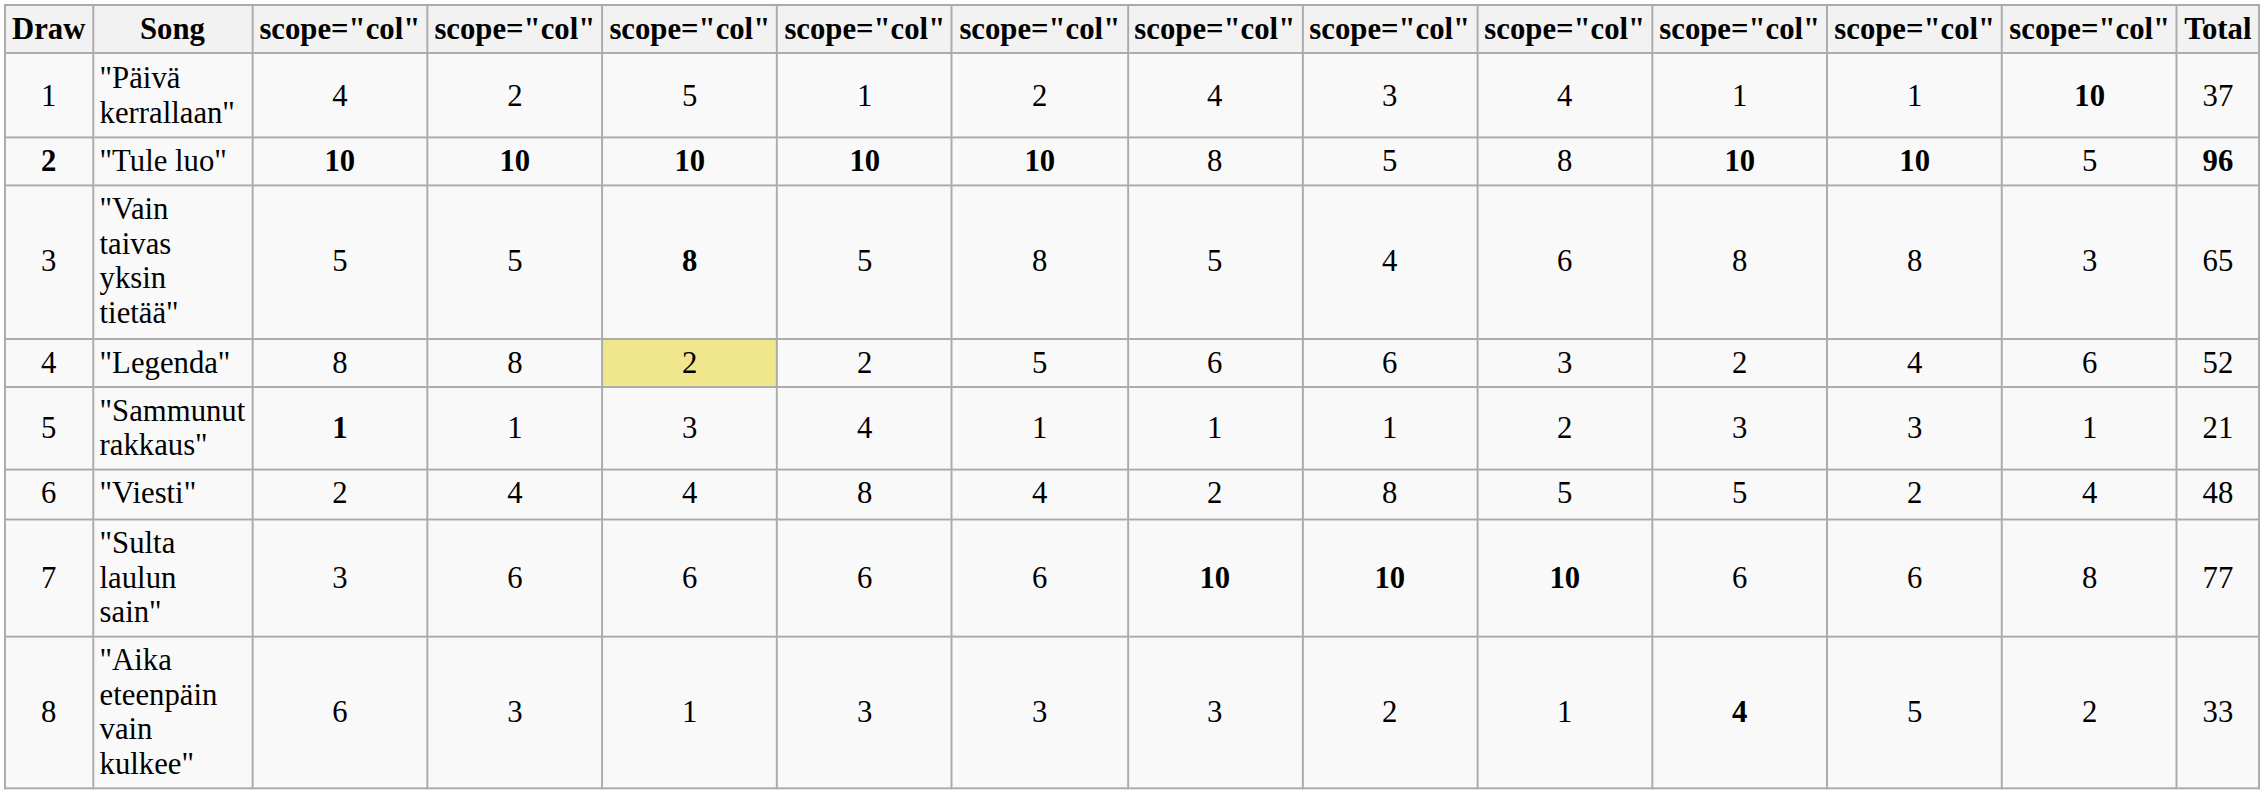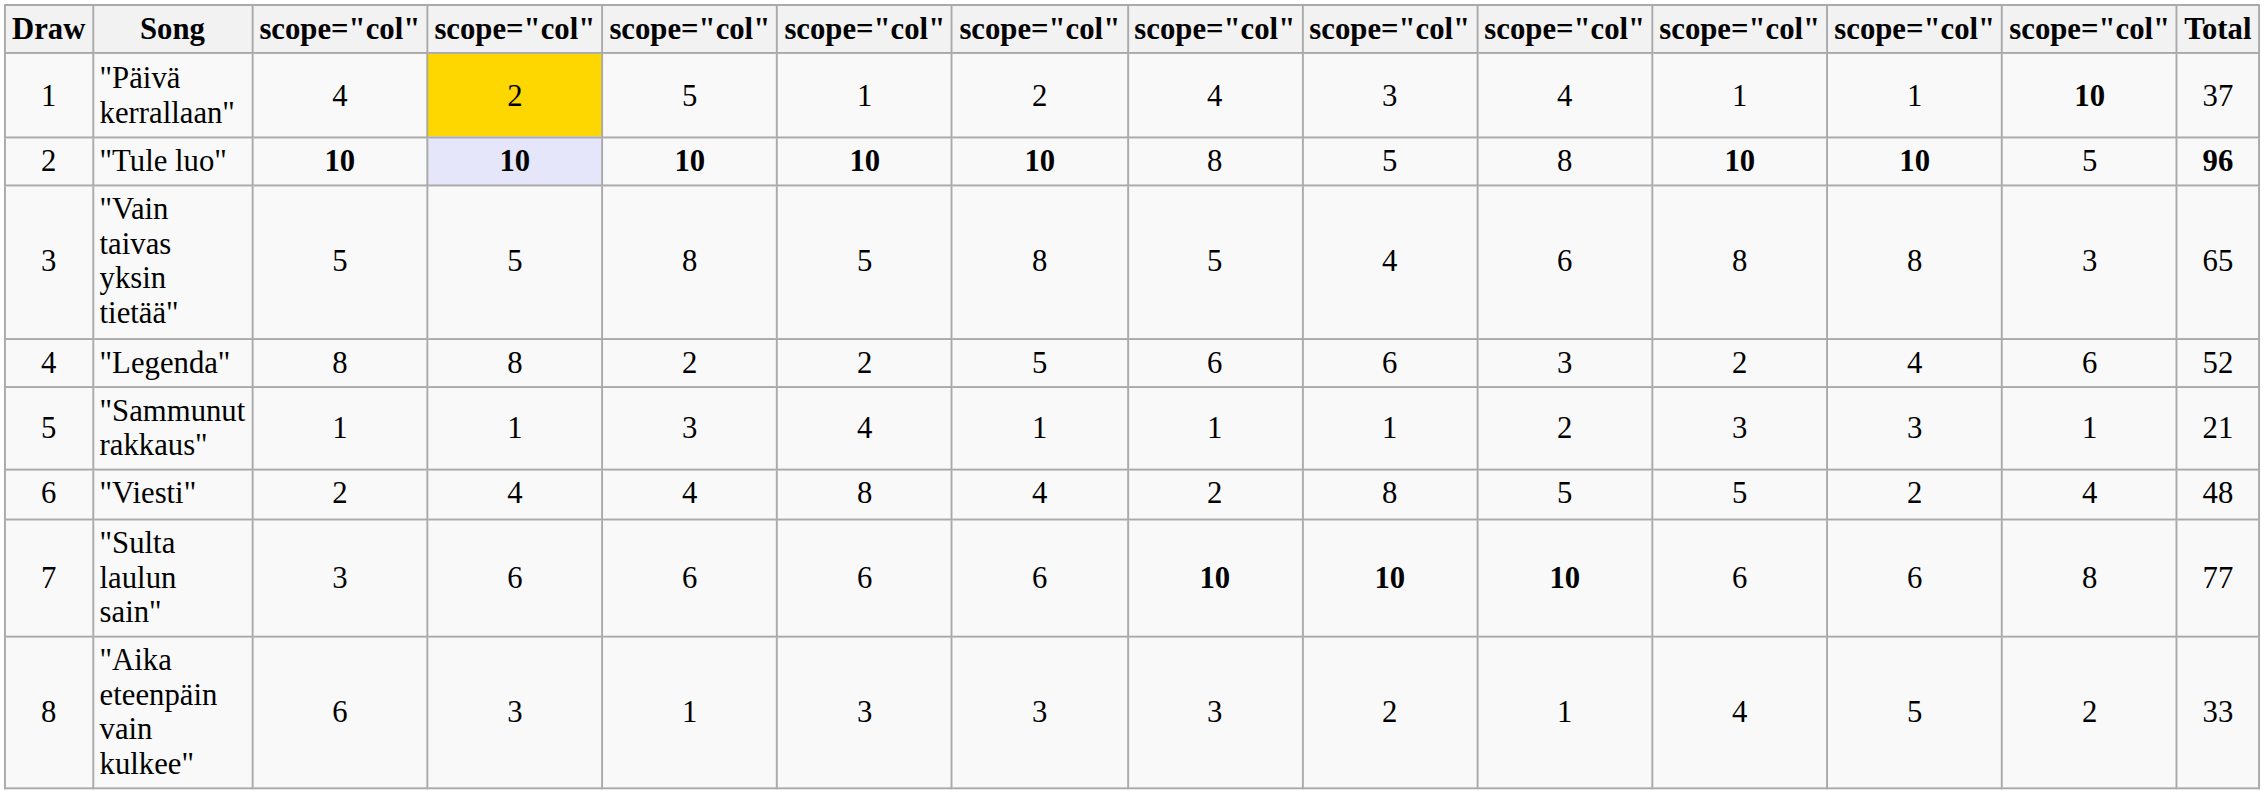(515, 94) no background -> (515, 94) gold background
(49, 160) bold -> (49, 160) normal
(515, 160) no background -> (515, 160) lavender background
(690, 261) bold -> (690, 261) normal
(690, 361) khaki background -> (690, 361) no background
(340, 427) bold -> (340, 427) normal
(1740, 712) bold -> (1740, 712) normal
